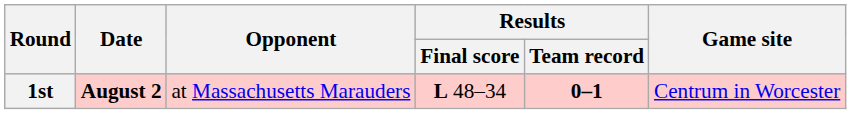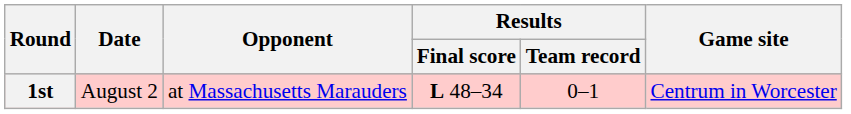(121, 90) bold -> (119, 90) normal
(587, 90) bold -> (583, 90) normal
